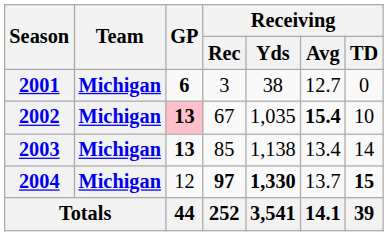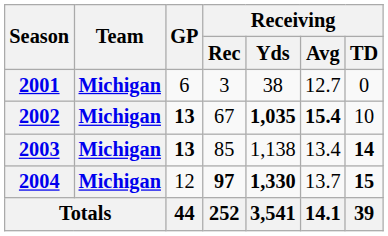(184, 85) bold -> (184, 85) normal
(184, 117) pink background -> (184, 117) no background
(273, 117) normal -> (273, 117) bold
(364, 149) normal -> (364, 149) bold
